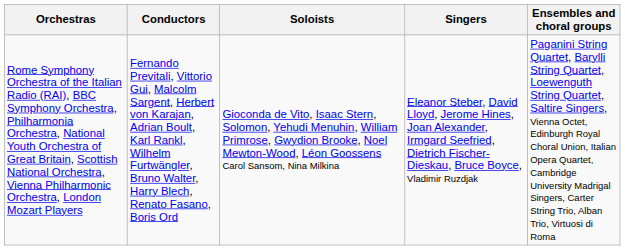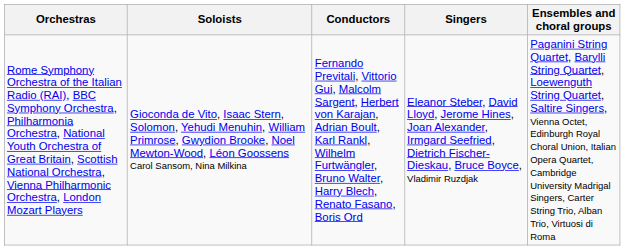columns swapped: (174, 19) <-> (312, 19)
